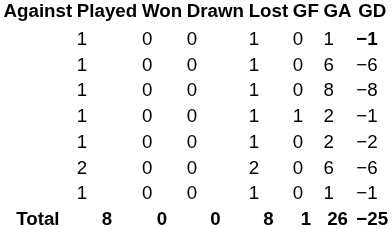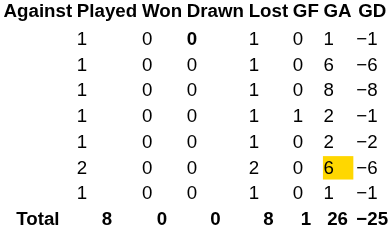(192, 39) normal -> (192, 39) bold
(367, 39) bold -> (367, 39) normal
(329, 167) no background -> (329, 167) gold background
